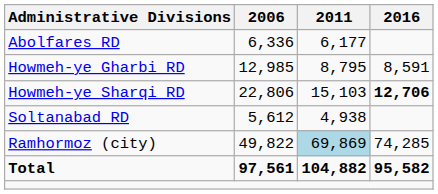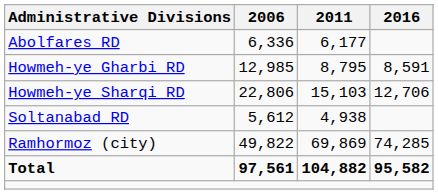(402, 93) bold -> (402, 93) normal
(339, 143) lightblue background -> (339, 143) no background
